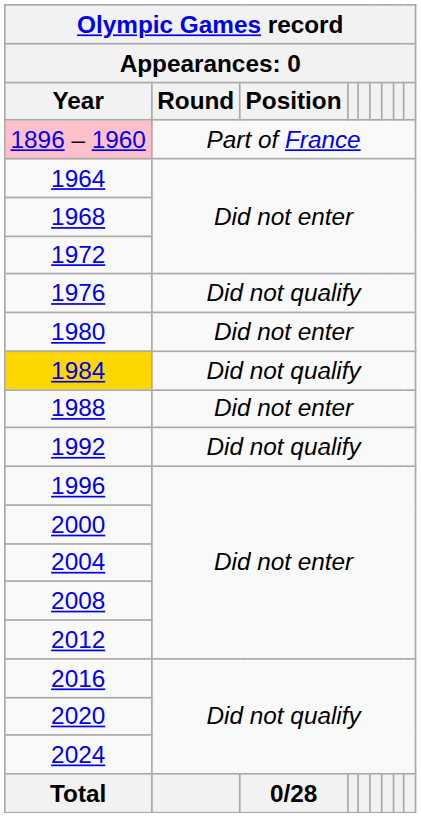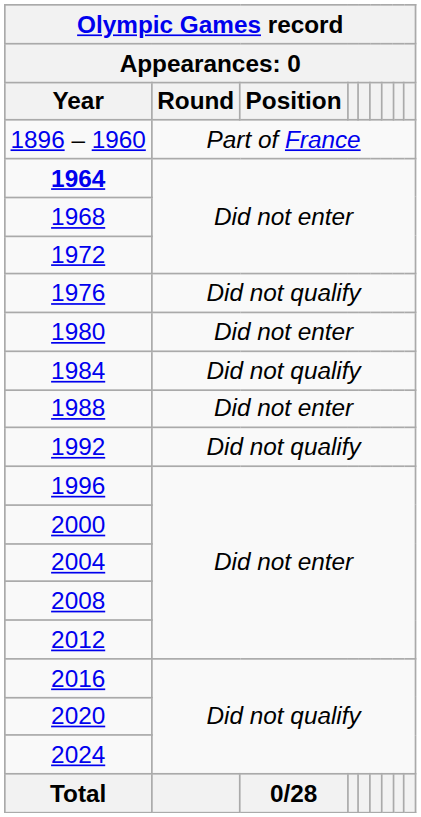(78, 140) pink background -> (78, 140) no background
(78, 178) normal -> (78, 178) bold
(78, 370) gold background -> (78, 370) no background
